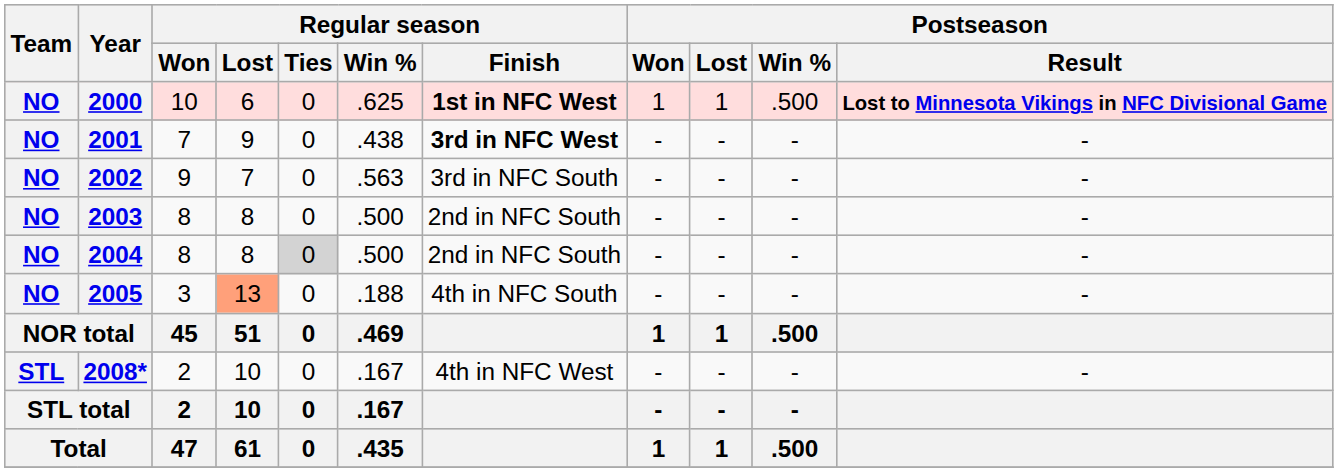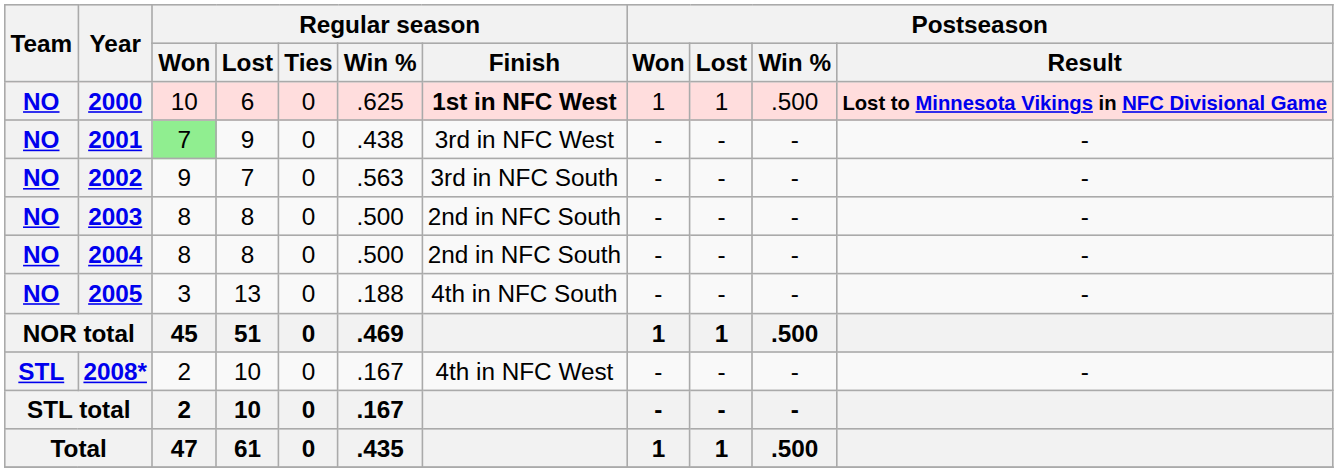(184, 140) no background -> (184, 140) lightgreen background
(524, 140) bold -> (524, 140) normal
(308, 255) lightgrey background -> (308, 255) no background
(247, 294) lightsalmon background -> (247, 294) no background
